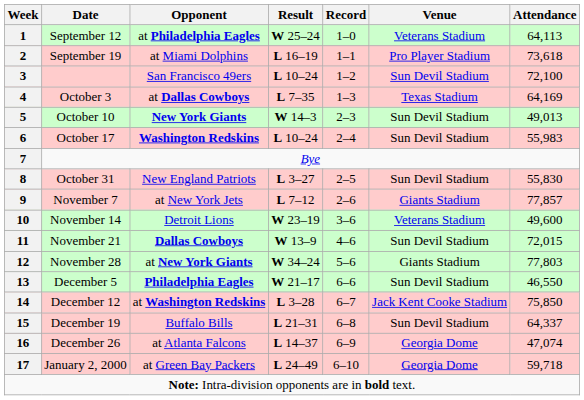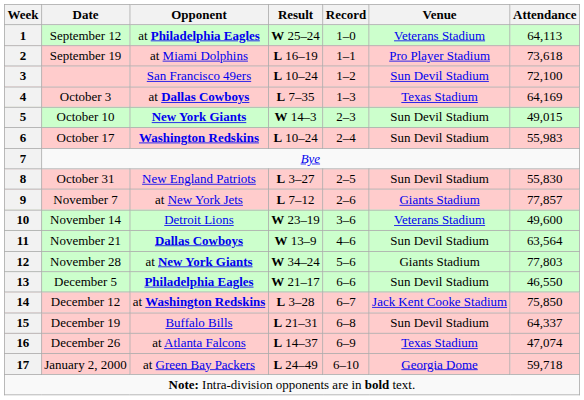(545, 117) 49,013 -> (545, 117) 49,015
(545, 240) 72,015 -> (545, 240) 63,564
(440, 343) Georgia Dome -> (440, 343) Texas Stadium
